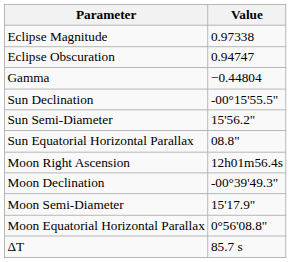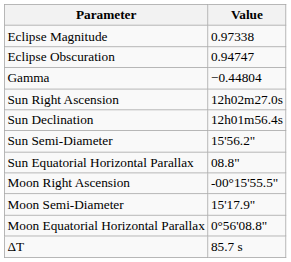+ row: (63, 99)
(245, 99) -00°15'55.5" -> (247, 120) 12h01m56.4s
(247, 162) 12h01m56.4s -> (245, 183) -00°15'55.5"
- row: (56, 183)
